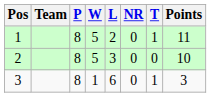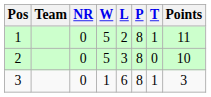columns swapped: (78, 15) <-> (134, 15)
